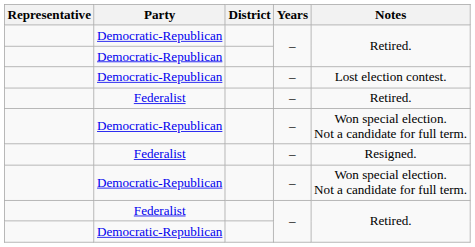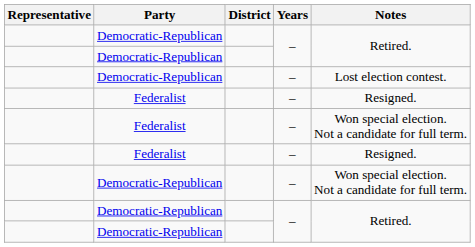(391, 98) Retired. -> (391, 98) Resigned.
(160, 126) Democratic-Republican -> (160, 126) Federalist
(160, 210) Federalist -> (160, 210) Democratic-Republican
